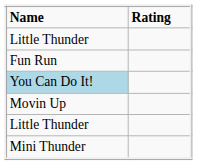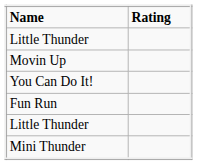(33, 60) Fun Run -> (38, 60) Movin Up
(52, 82) lightblue background -> (52, 82) no background
(38, 103) Movin Up -> (33, 103) Fun Run
